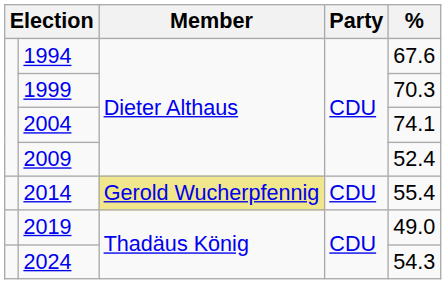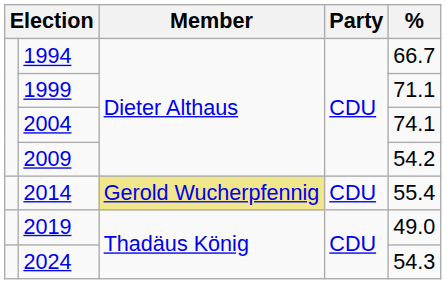(414, 55) 67.6 -> (414, 55) 66.7
(414, 90) 70.3 -> (414, 90) 71.1
(414, 158) 52.4 -> (414, 158) 54.2
